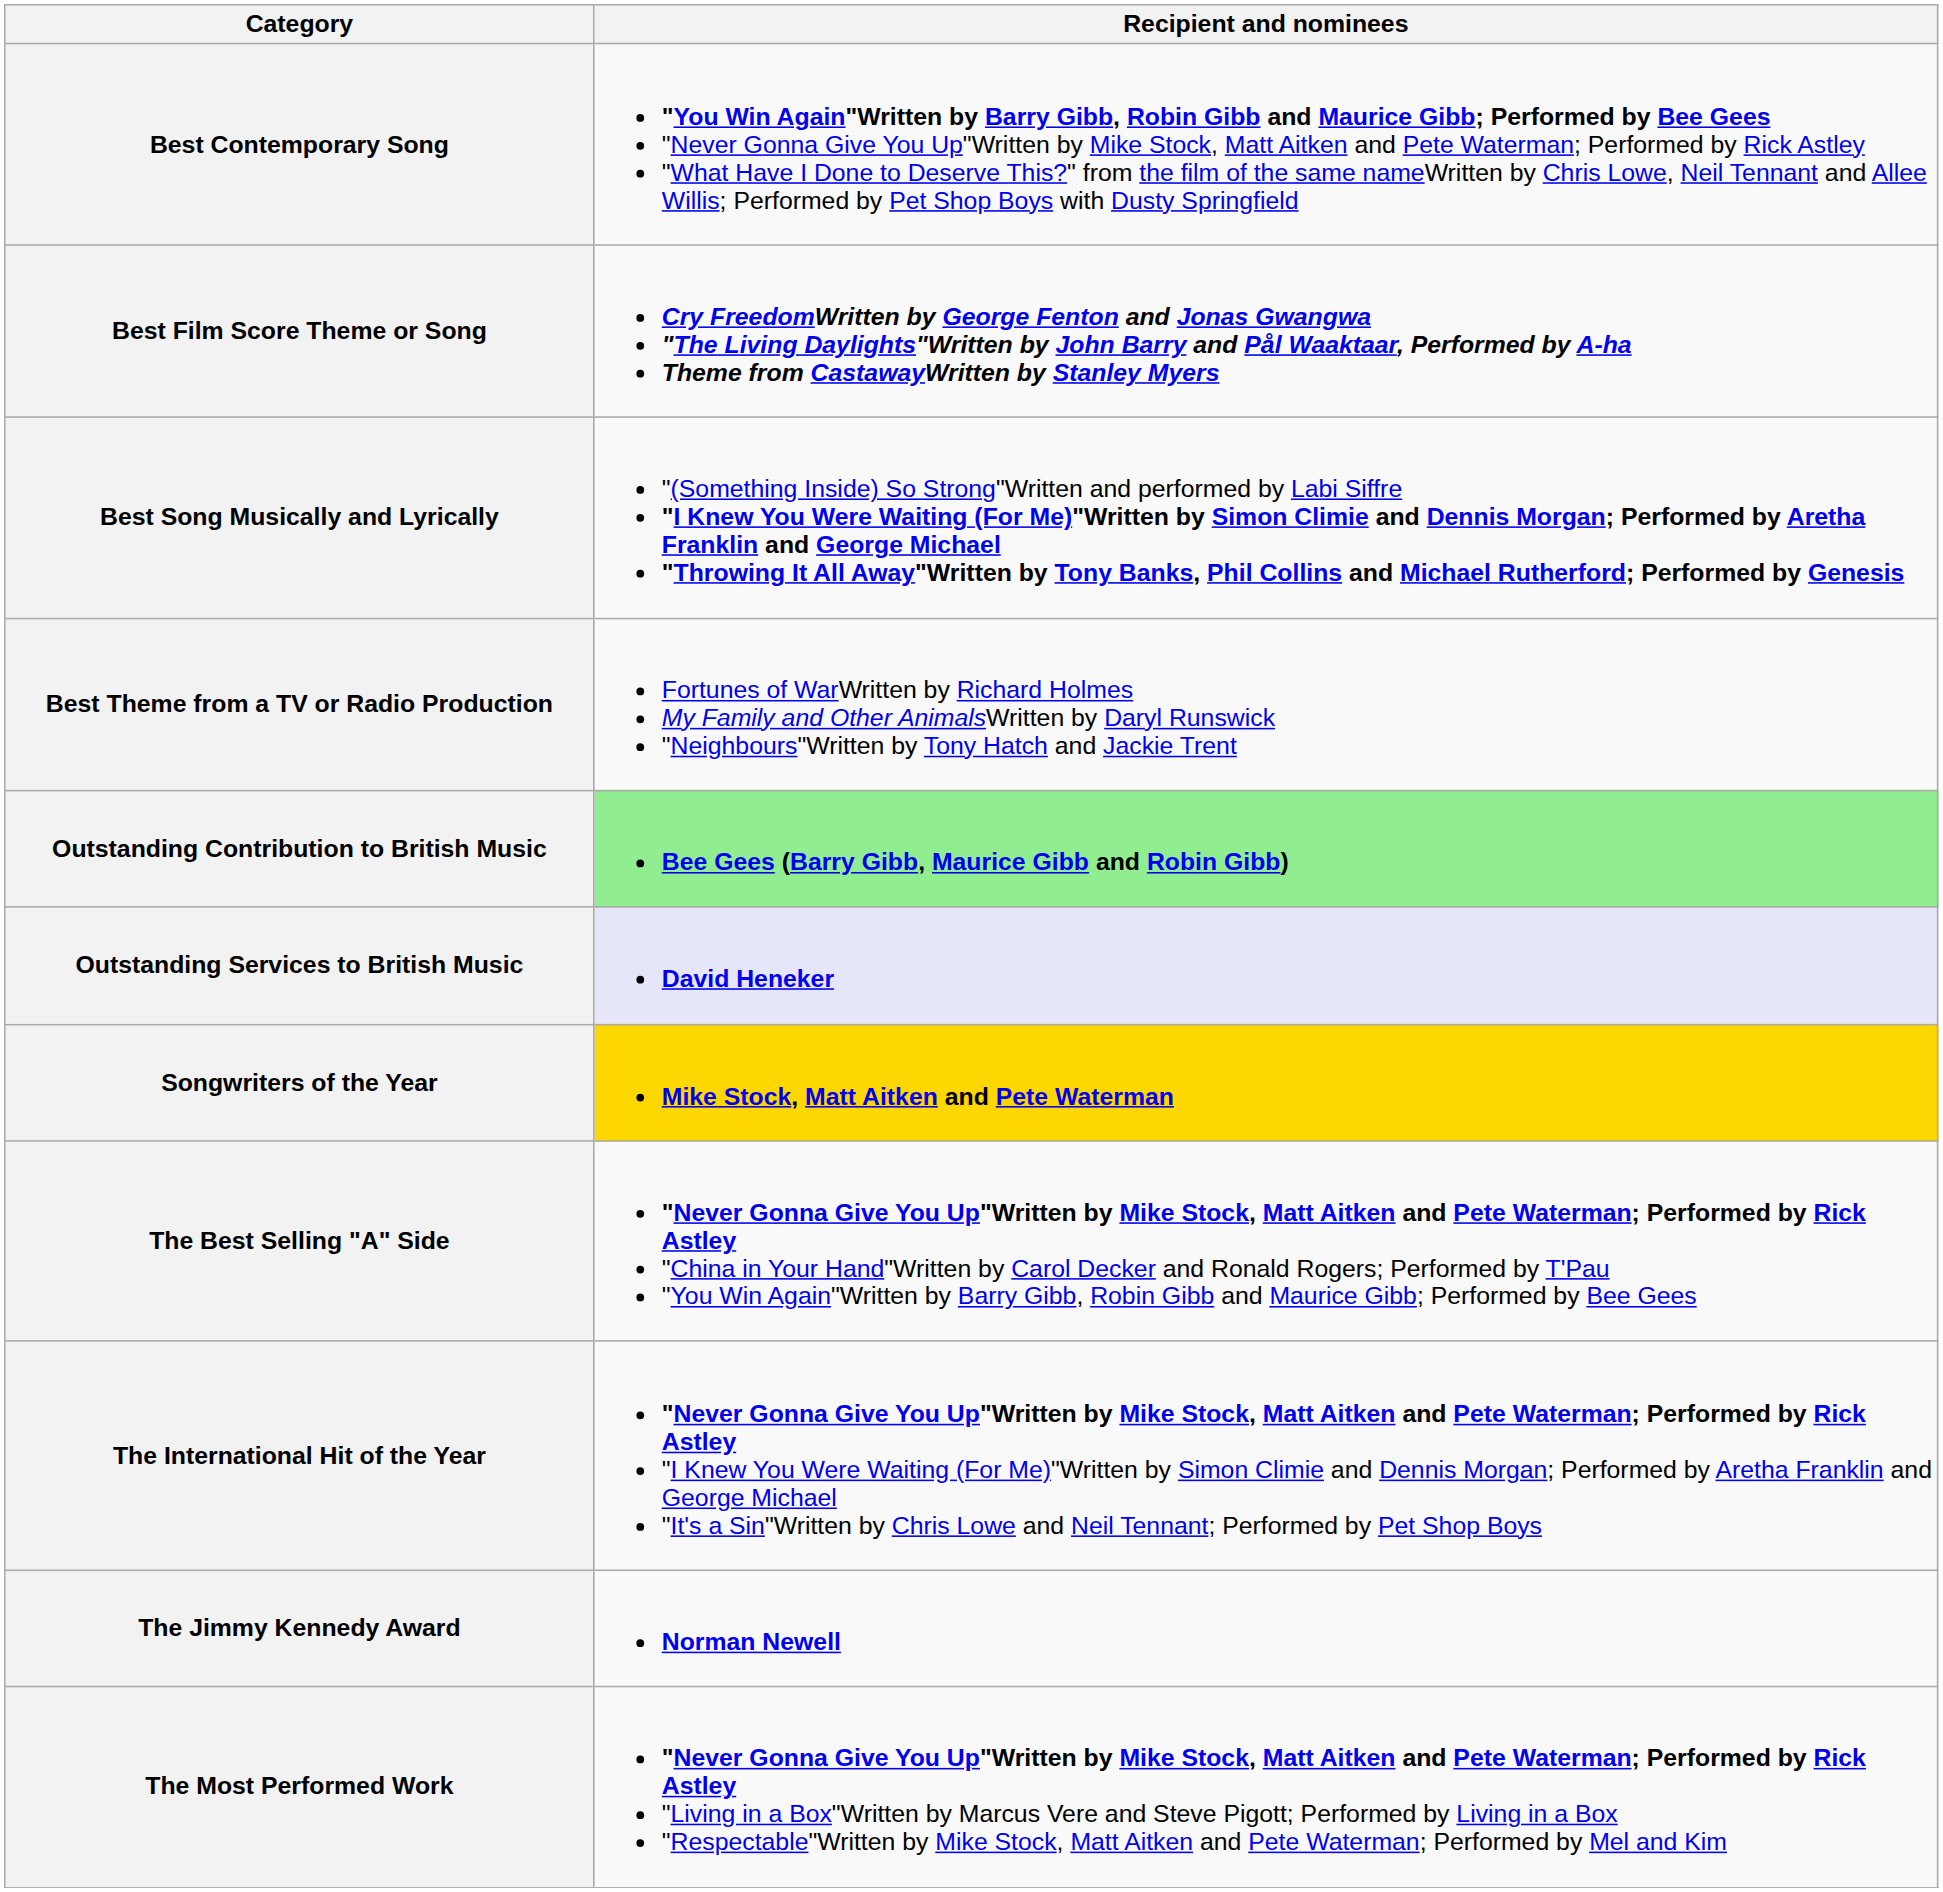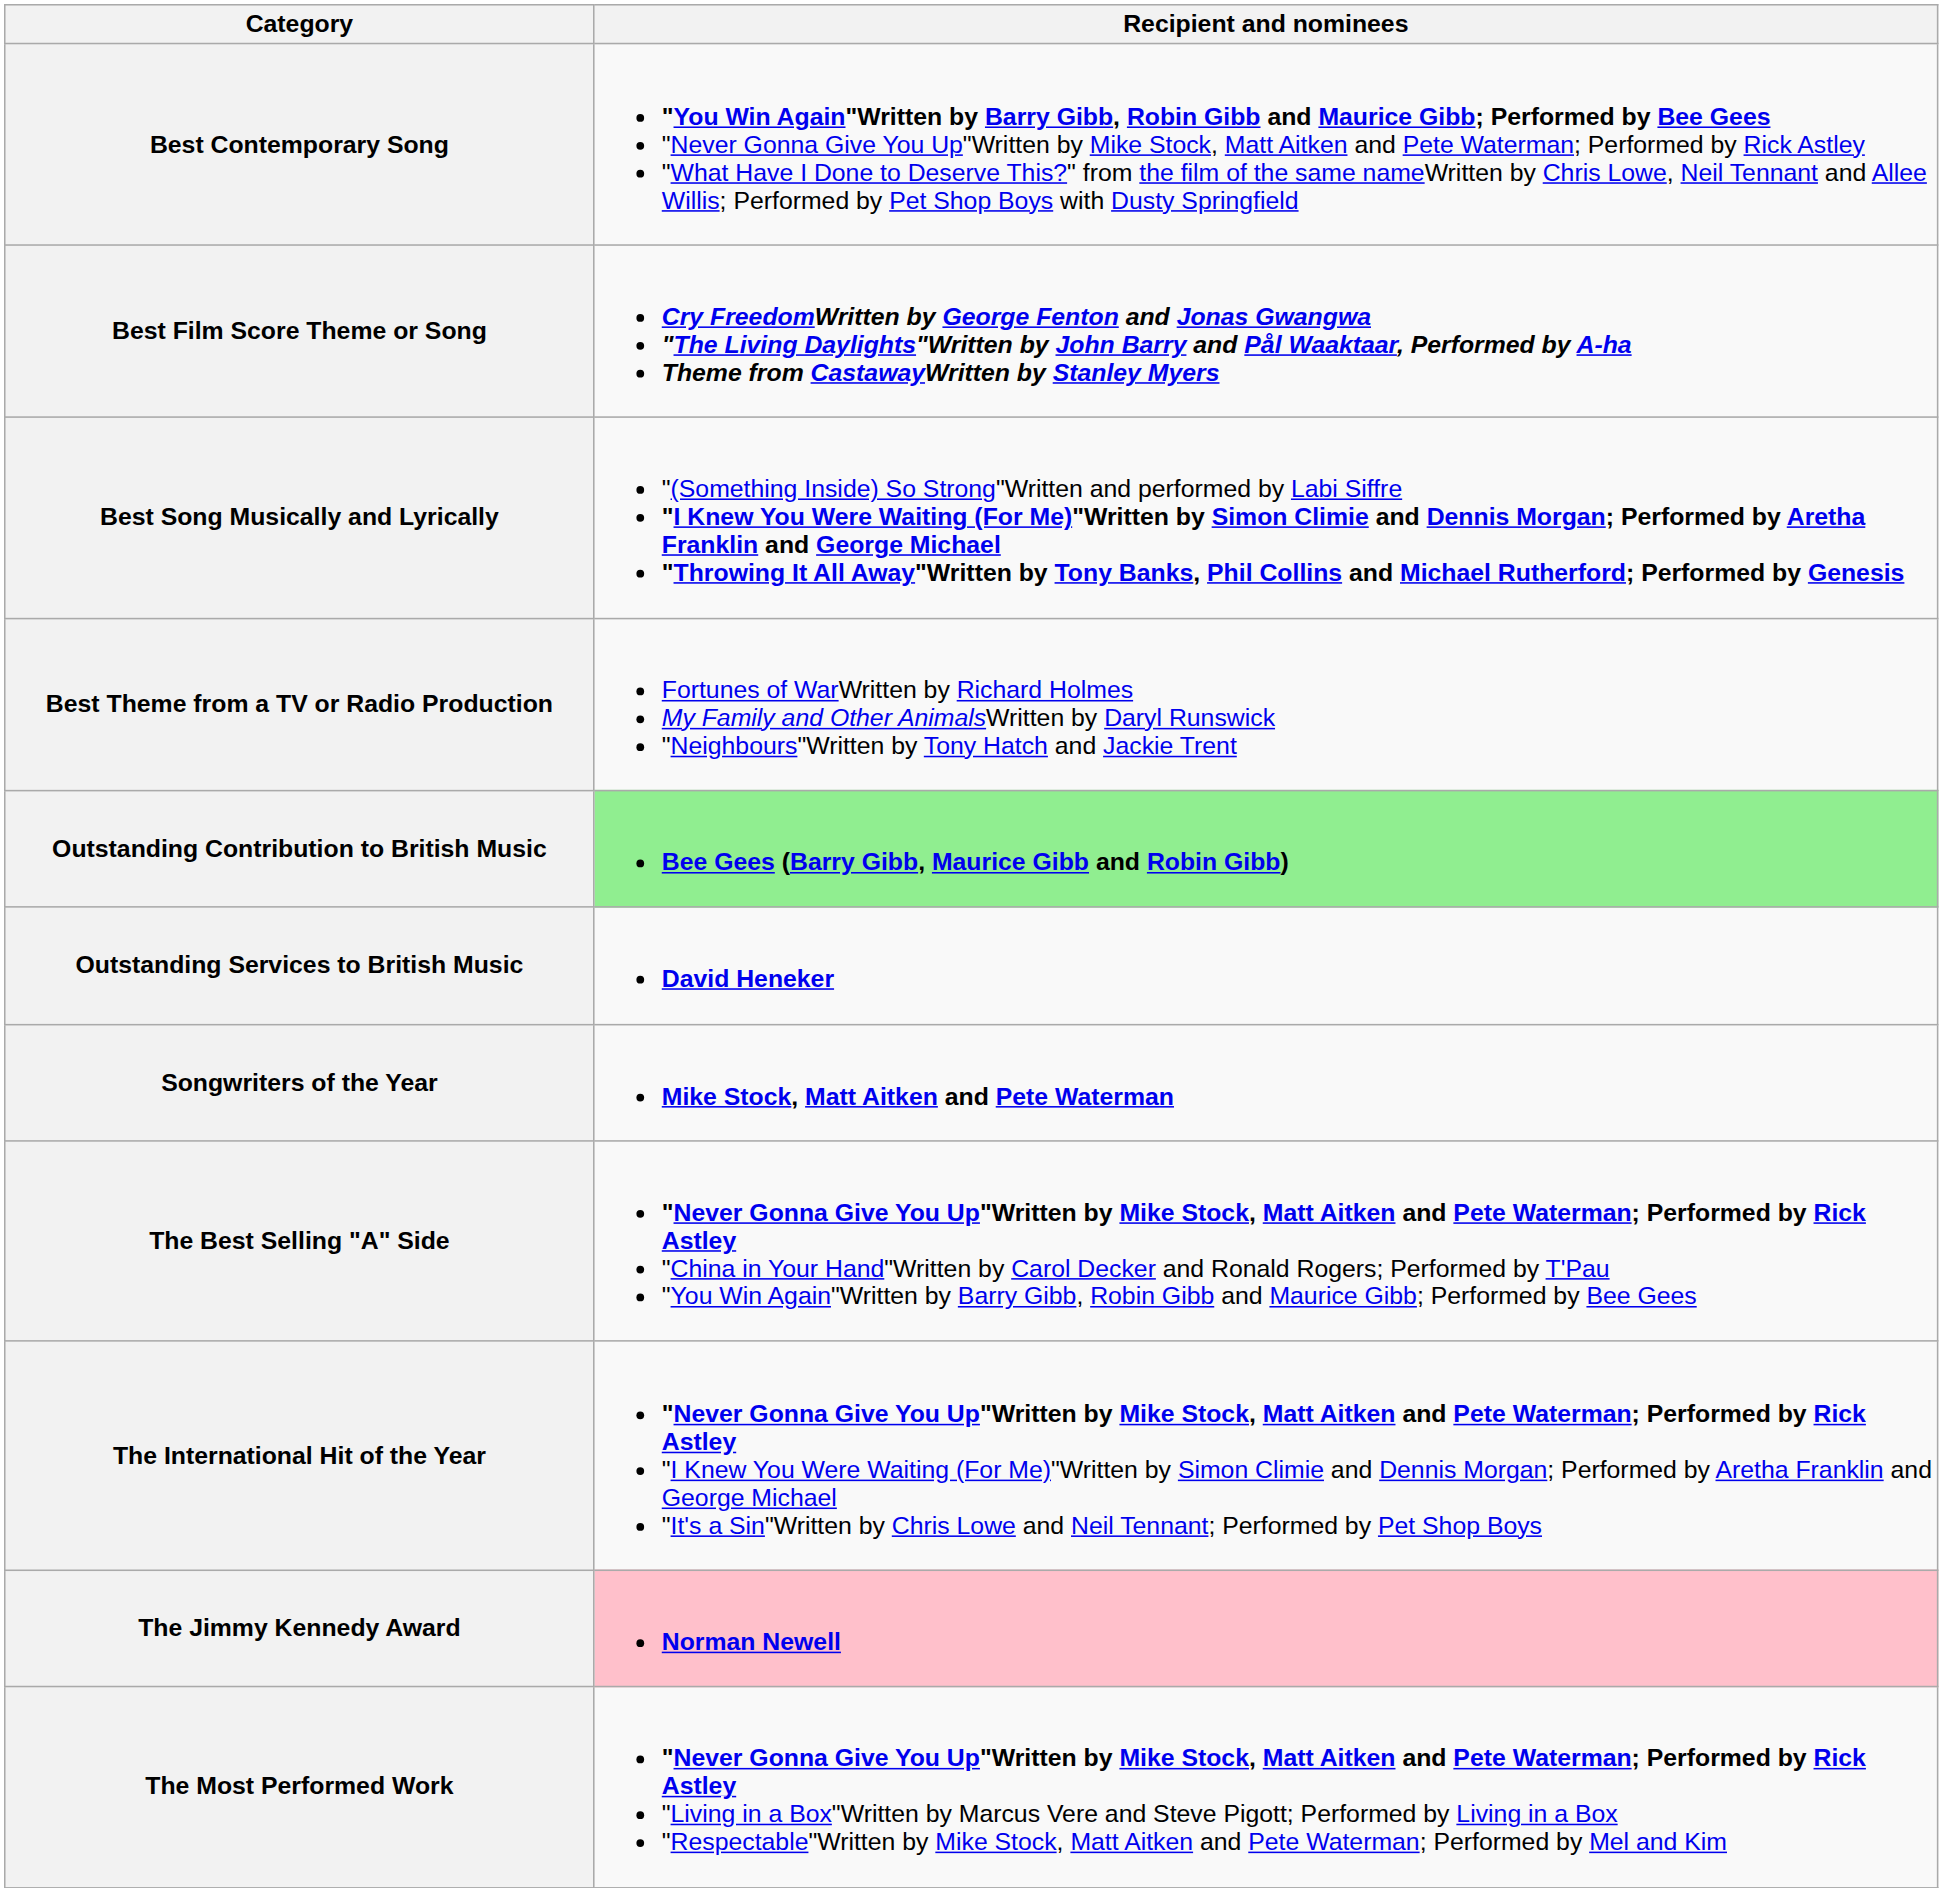(1266, 980) lavender background -> (1266, 980) no background
(1266, 1096) gold background -> (1266, 1096) no background
(1266, 1642) no background -> (1266, 1642) pink background
